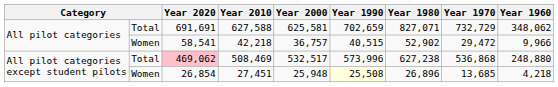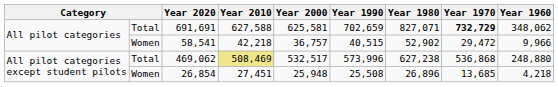(475, 28) normal -> (475, 28) bold
(196, 58) pink background -> (196, 58) no background
(252, 58) no background -> (252, 58) khaki background
(366, 74) lightyellow background -> (366, 74) no background
